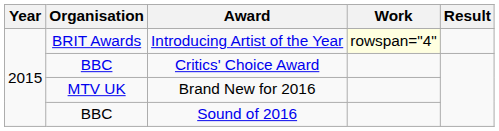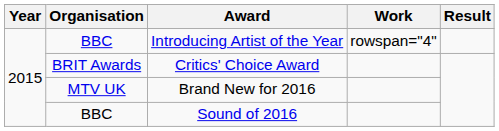(97, 41) BRIT Awards -> (97, 41) BBC
(394, 41) lightyellow background -> (394, 41) no background
(97, 65) BBC -> (97, 65) BRIT Awards
